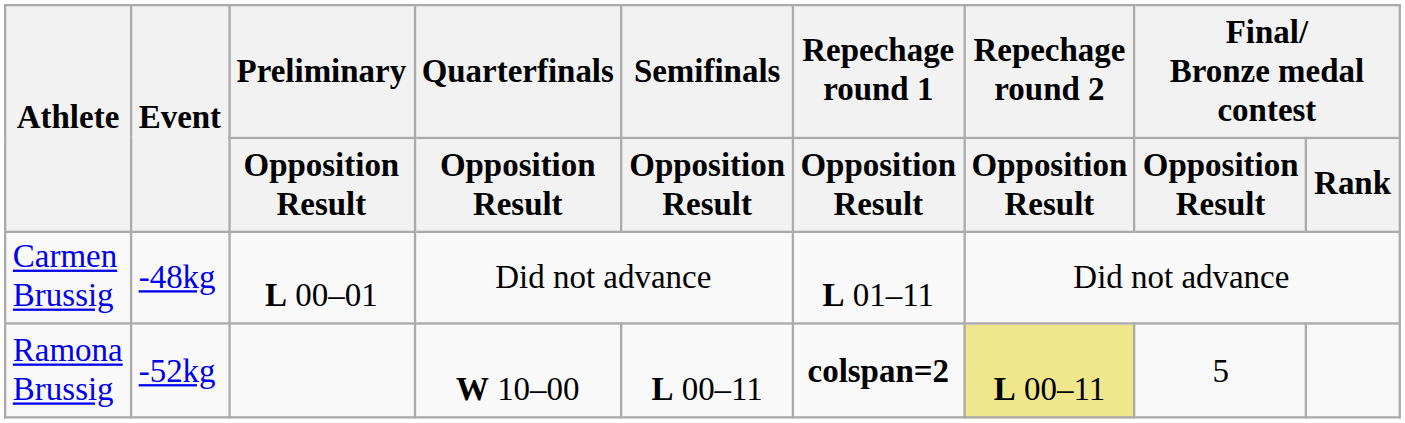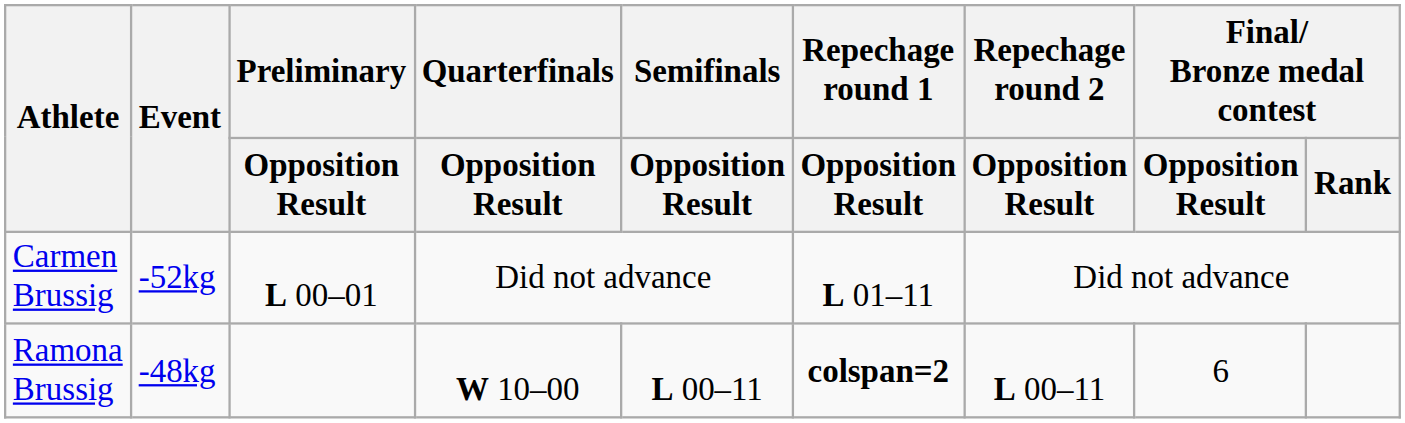(177, 277) -48kg -> (177, 277) -52kg
(177, 370) -52kg -> (177, 370) -48kg
(1049, 389) khaki background -> (1049, 389) no background
(1221, 370) 5 -> (1221, 370) 6
